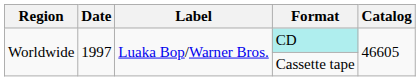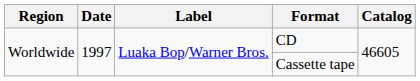(286, 40) paleturquoise background -> (286, 40) no background
